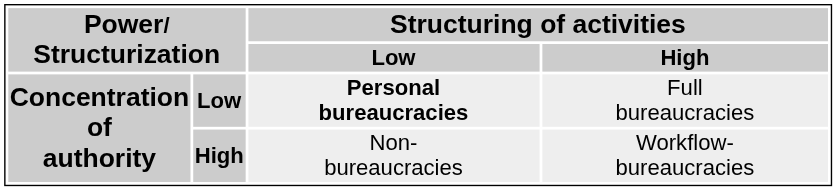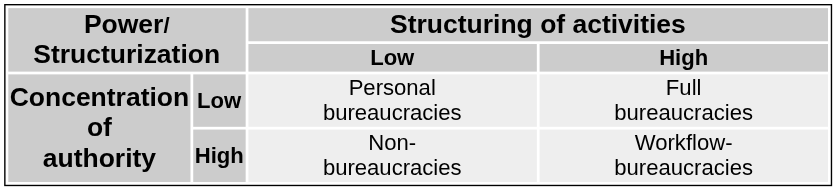(393, 100) bold -> (392, 100) normal
